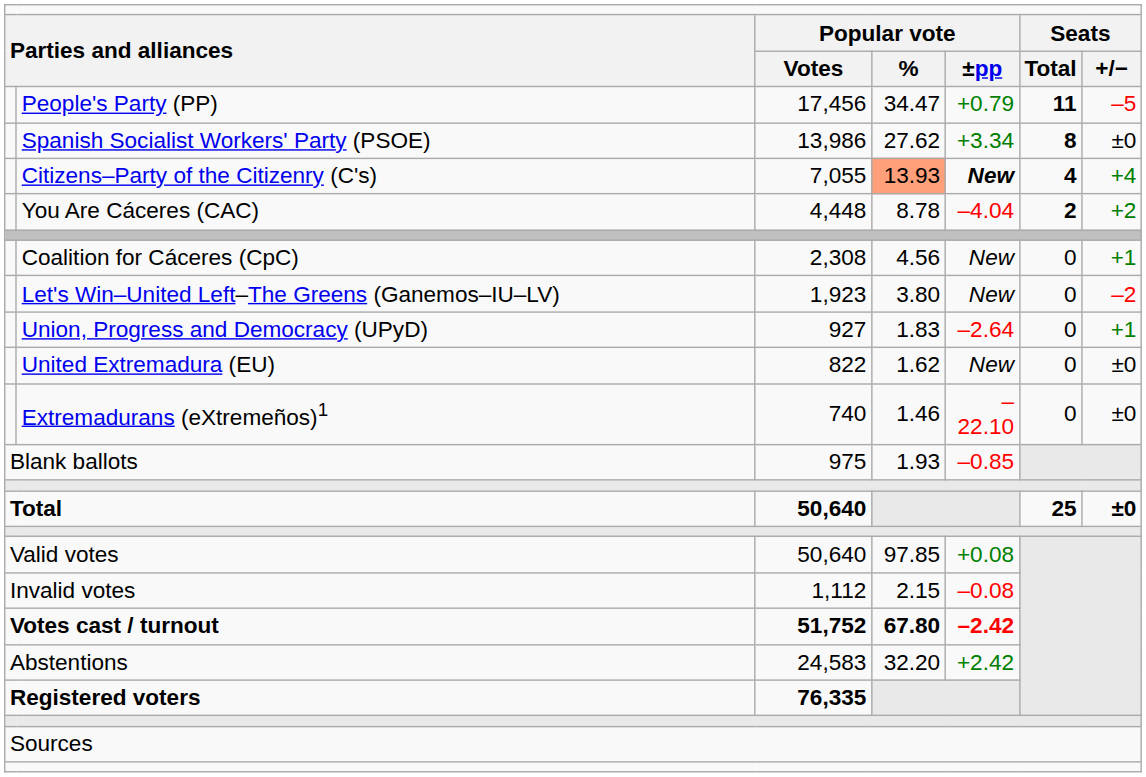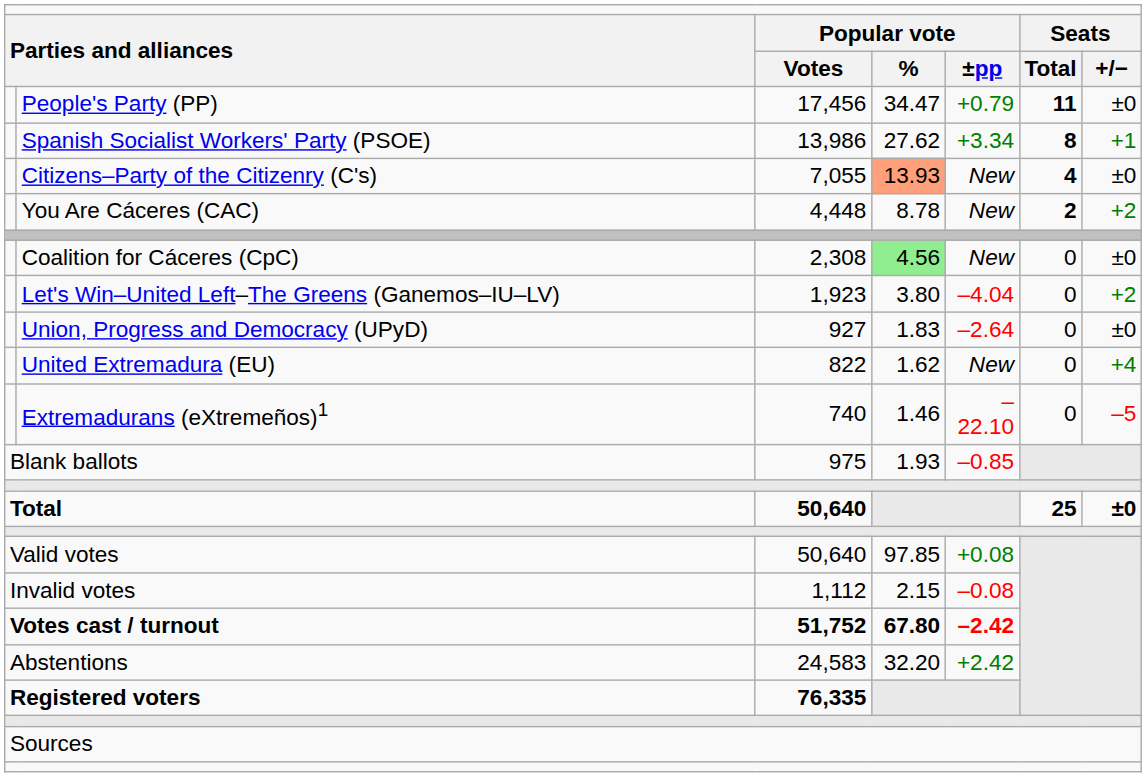(1124, 104) –5 -> (1124, 104) ±0
(1124, 140) ±0 -> (1123, 140) +1
(991, 175) bold -> (991, 175) normal
(1123, 175) +4 -> (1124, 175) ±0
(986, 211) –4.04 -> (991, 211) New
(918, 257) no background -> (918, 257) lightgreen background
(1123, 257) +1 -> (1124, 257) ±0
(991, 293) New -> (986, 293) –4.04
(1124, 293) –2 -> (1123, 293) +2
(1123, 329) +1 -> (1124, 329) ±0
(1124, 365) ±0 -> (1123, 365) +4
(1124, 413) ±0 -> (1124, 413) –5
